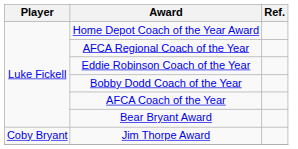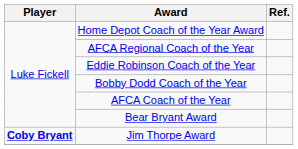(37, 135) normal -> (40, 135) bold
